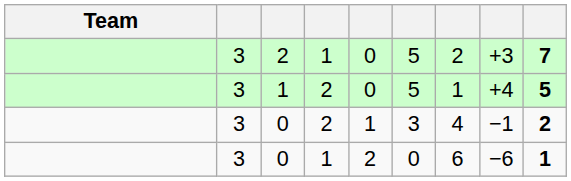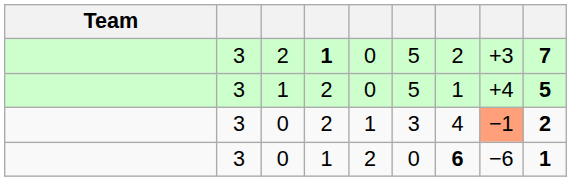(326, 55) normal -> (326, 55) bold
(501, 124) no background -> (501, 124) lightsalmon background
(458, 158) normal -> (458, 158) bold
